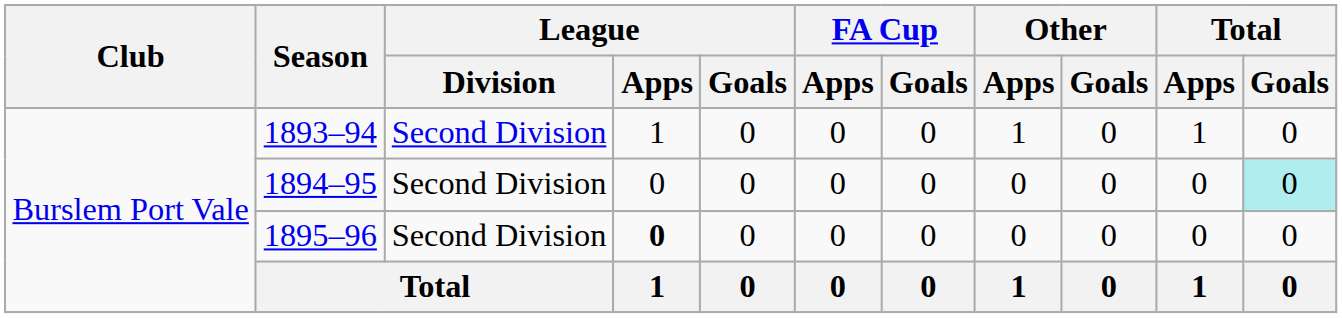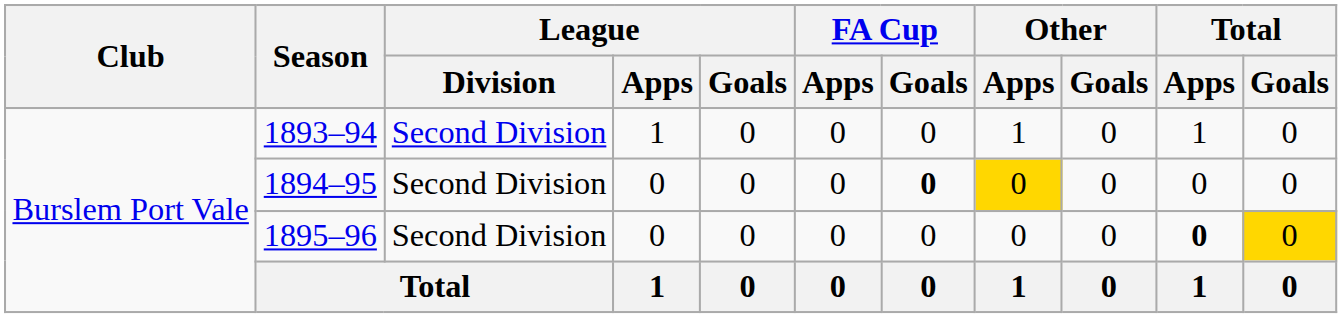(928, 183) normal -> (928, 183) bold
(1019, 183) no background -> (1019, 183) gold background
(1290, 183) paleturquoise background -> (1290, 183) no background
(657, 235) bold -> (657, 235) normal
(1199, 235) normal -> (1199, 235) bold
(1290, 235) no background -> (1290, 235) gold background
